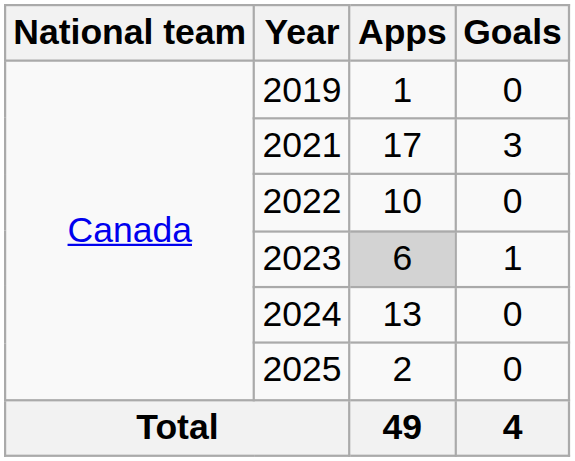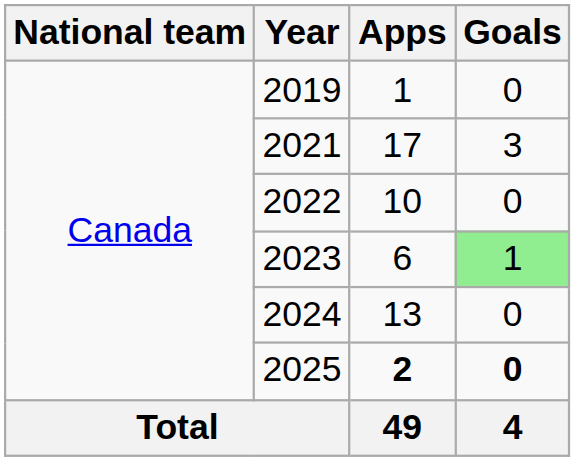(402, 257) lightgrey background -> (402, 257) no background
(513, 257) no background -> (513, 257) lightgreen background
(402, 370) normal -> (402, 370) bold
(513, 370) normal -> (513, 370) bold
